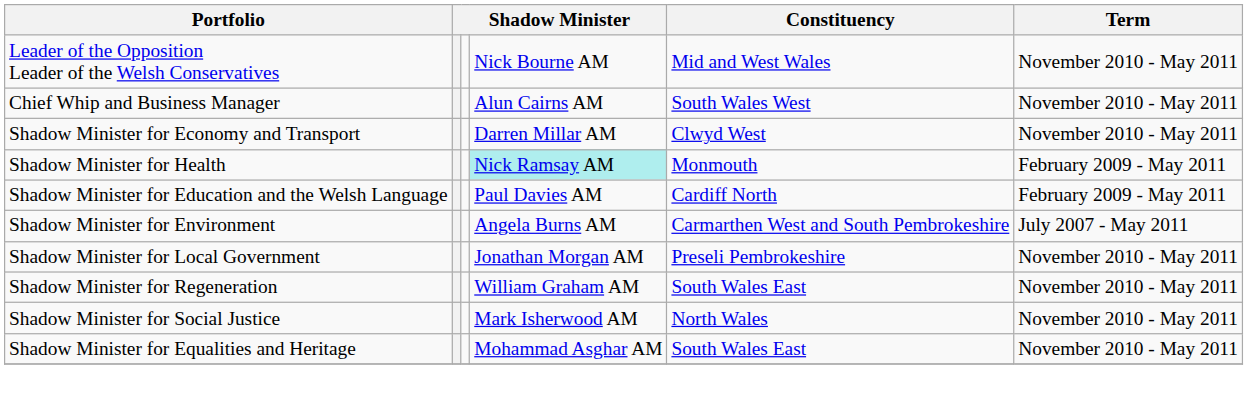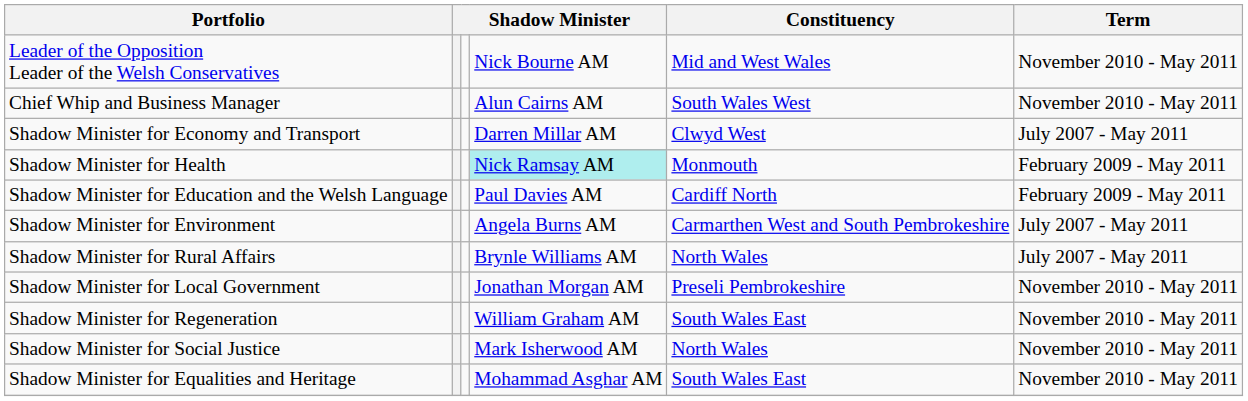(1128, 133) November 2010 - May 2011 -> (1103, 133) July 2007 - May 2011
+ row: (142, 256)
